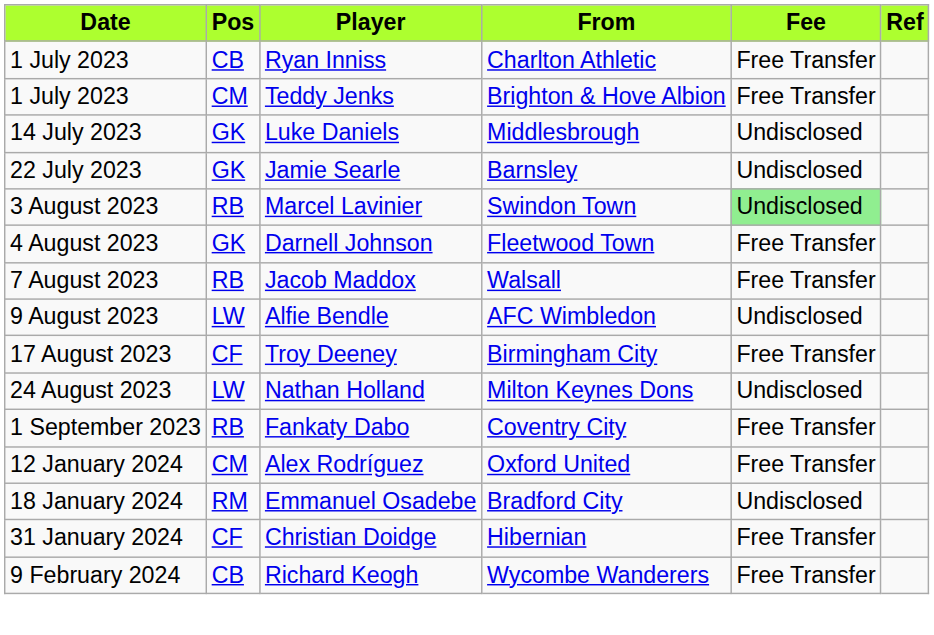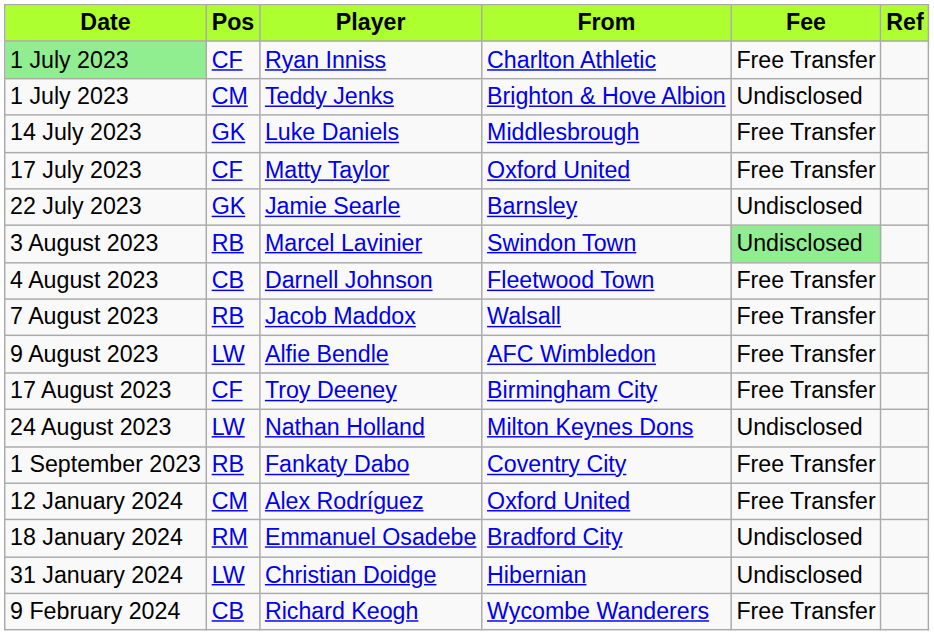(69, 59) no background -> (69, 59) lightgreen background
(228, 59) CB -> (227, 59) CF
(806, 96) Free Transfer -> (800, 96) Undisclosed
(800, 133) Undisclosed -> (806, 133) Free Transfer
+ row: (327, 170)
(228, 243) GK -> (228, 280) CB
(800, 317) Undisclosed -> (806, 354) Free Transfer
(227, 538) CF -> (228, 574) LW
(806, 538) Free Transfer -> (800, 574) Undisclosed
